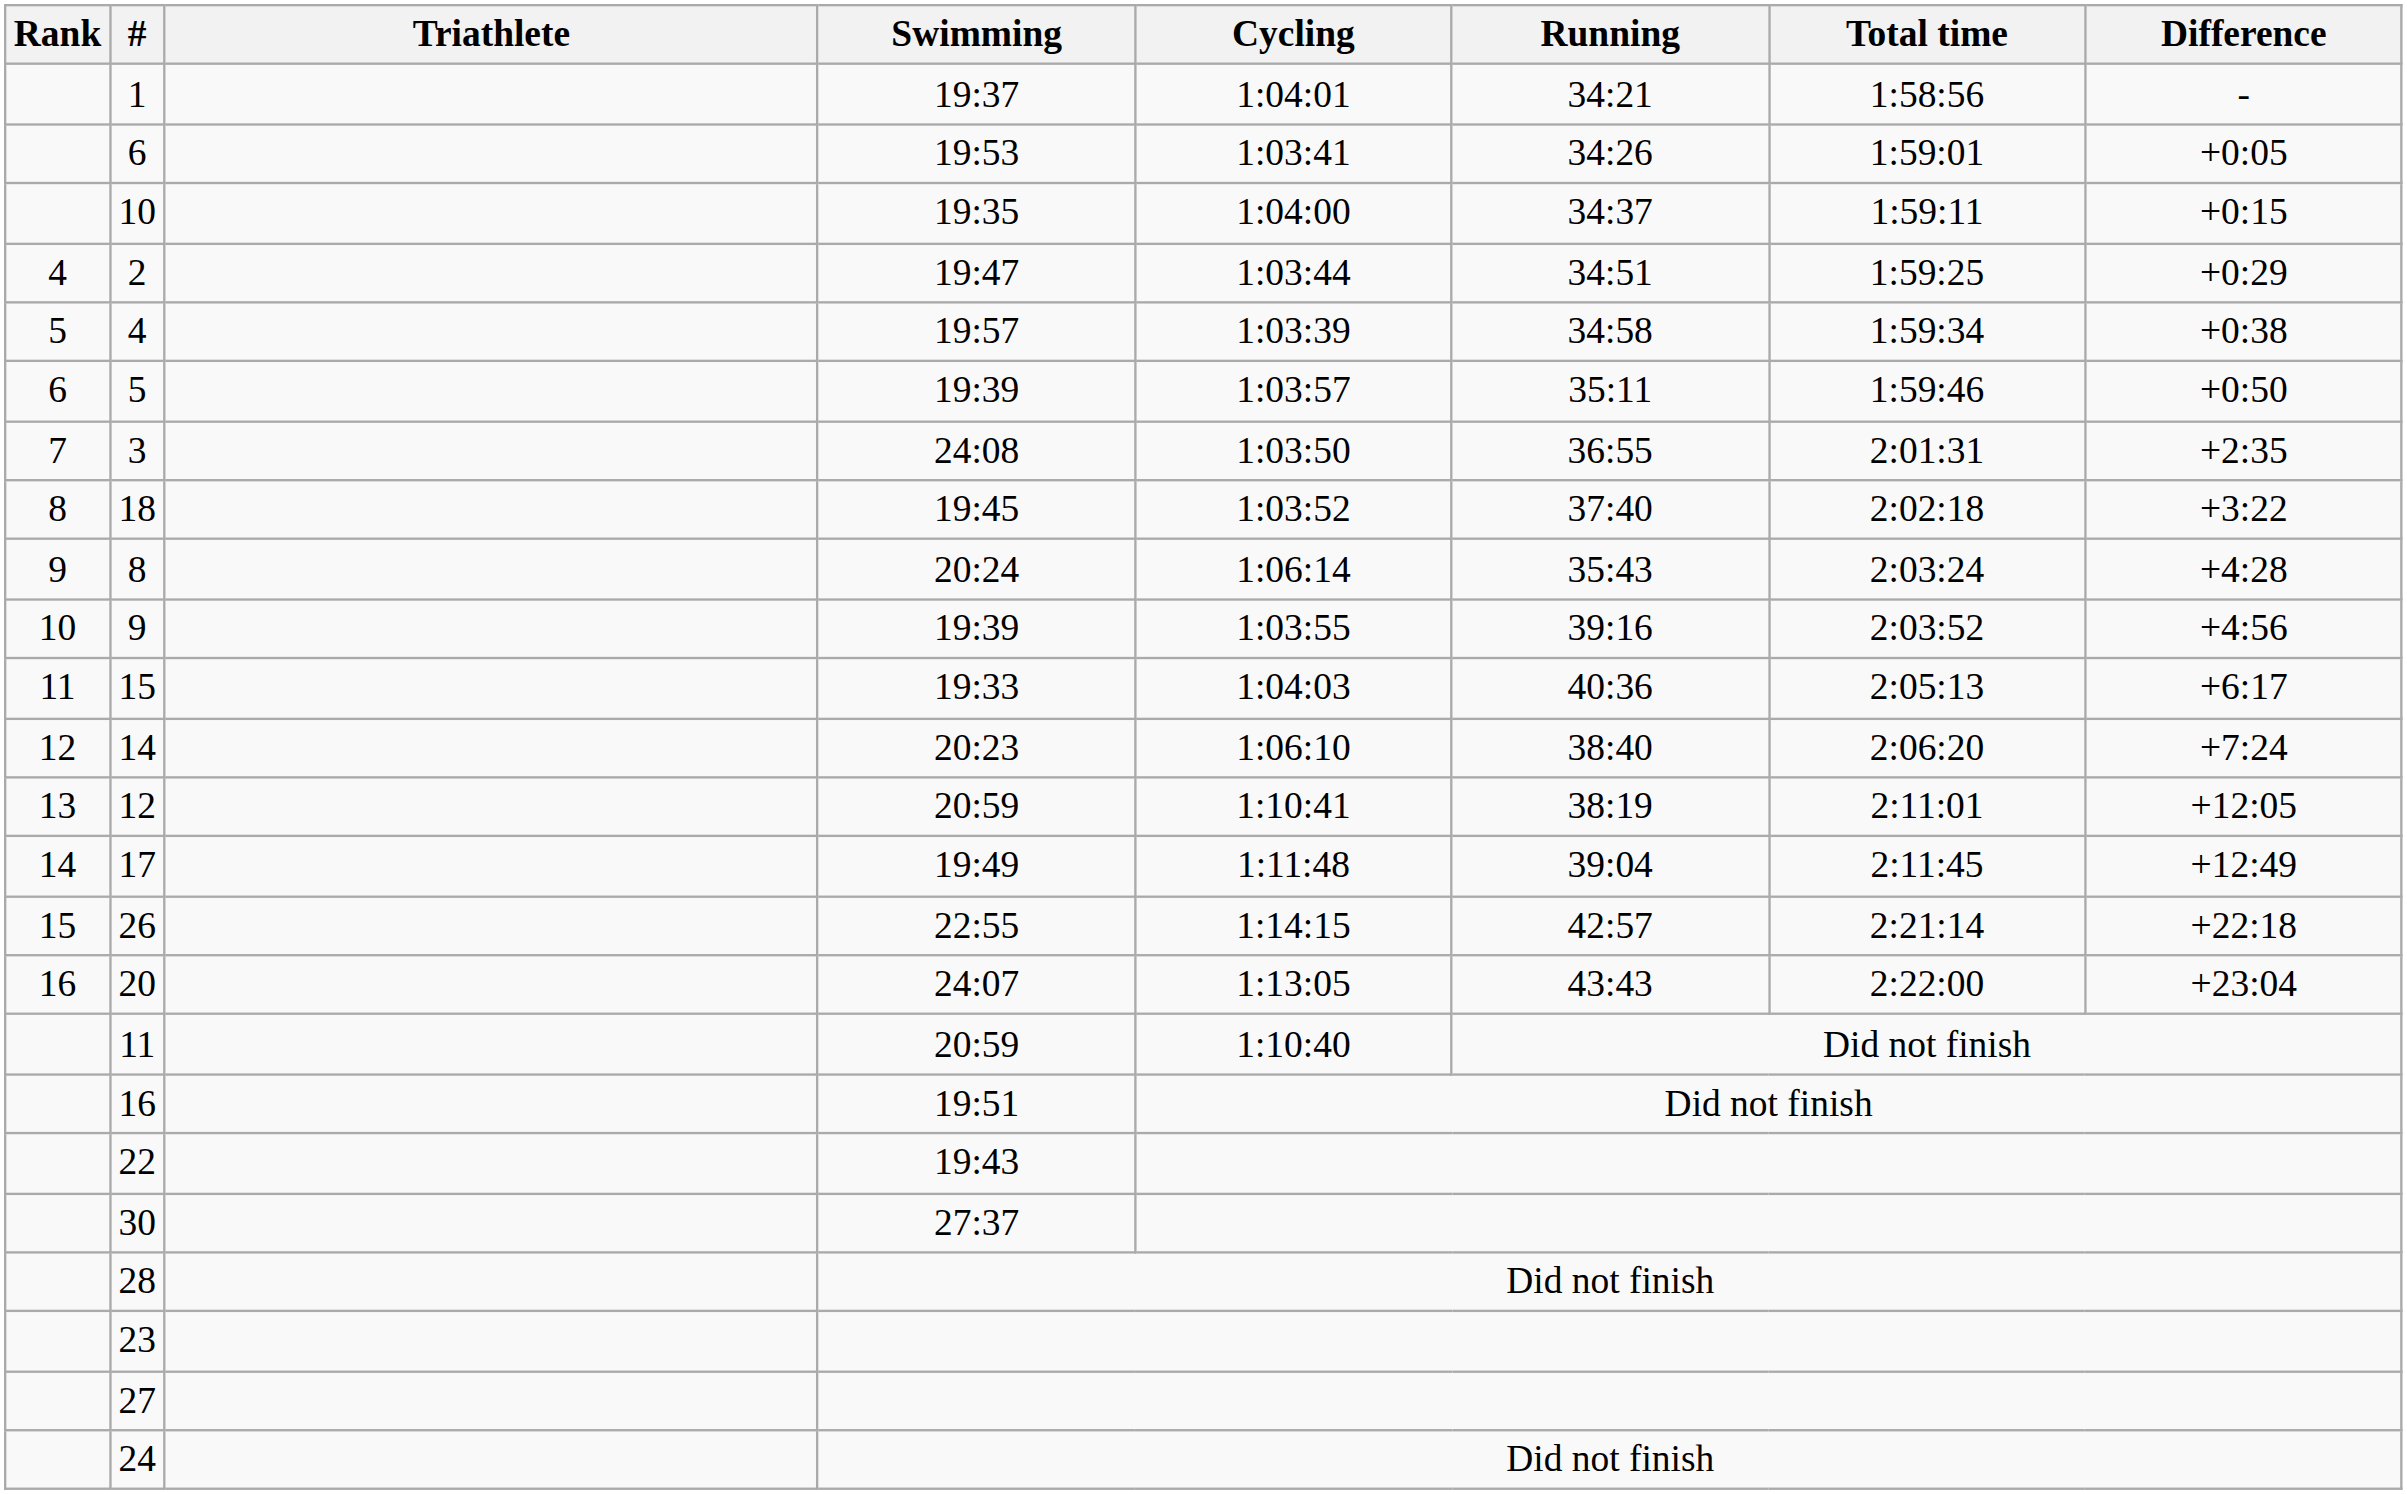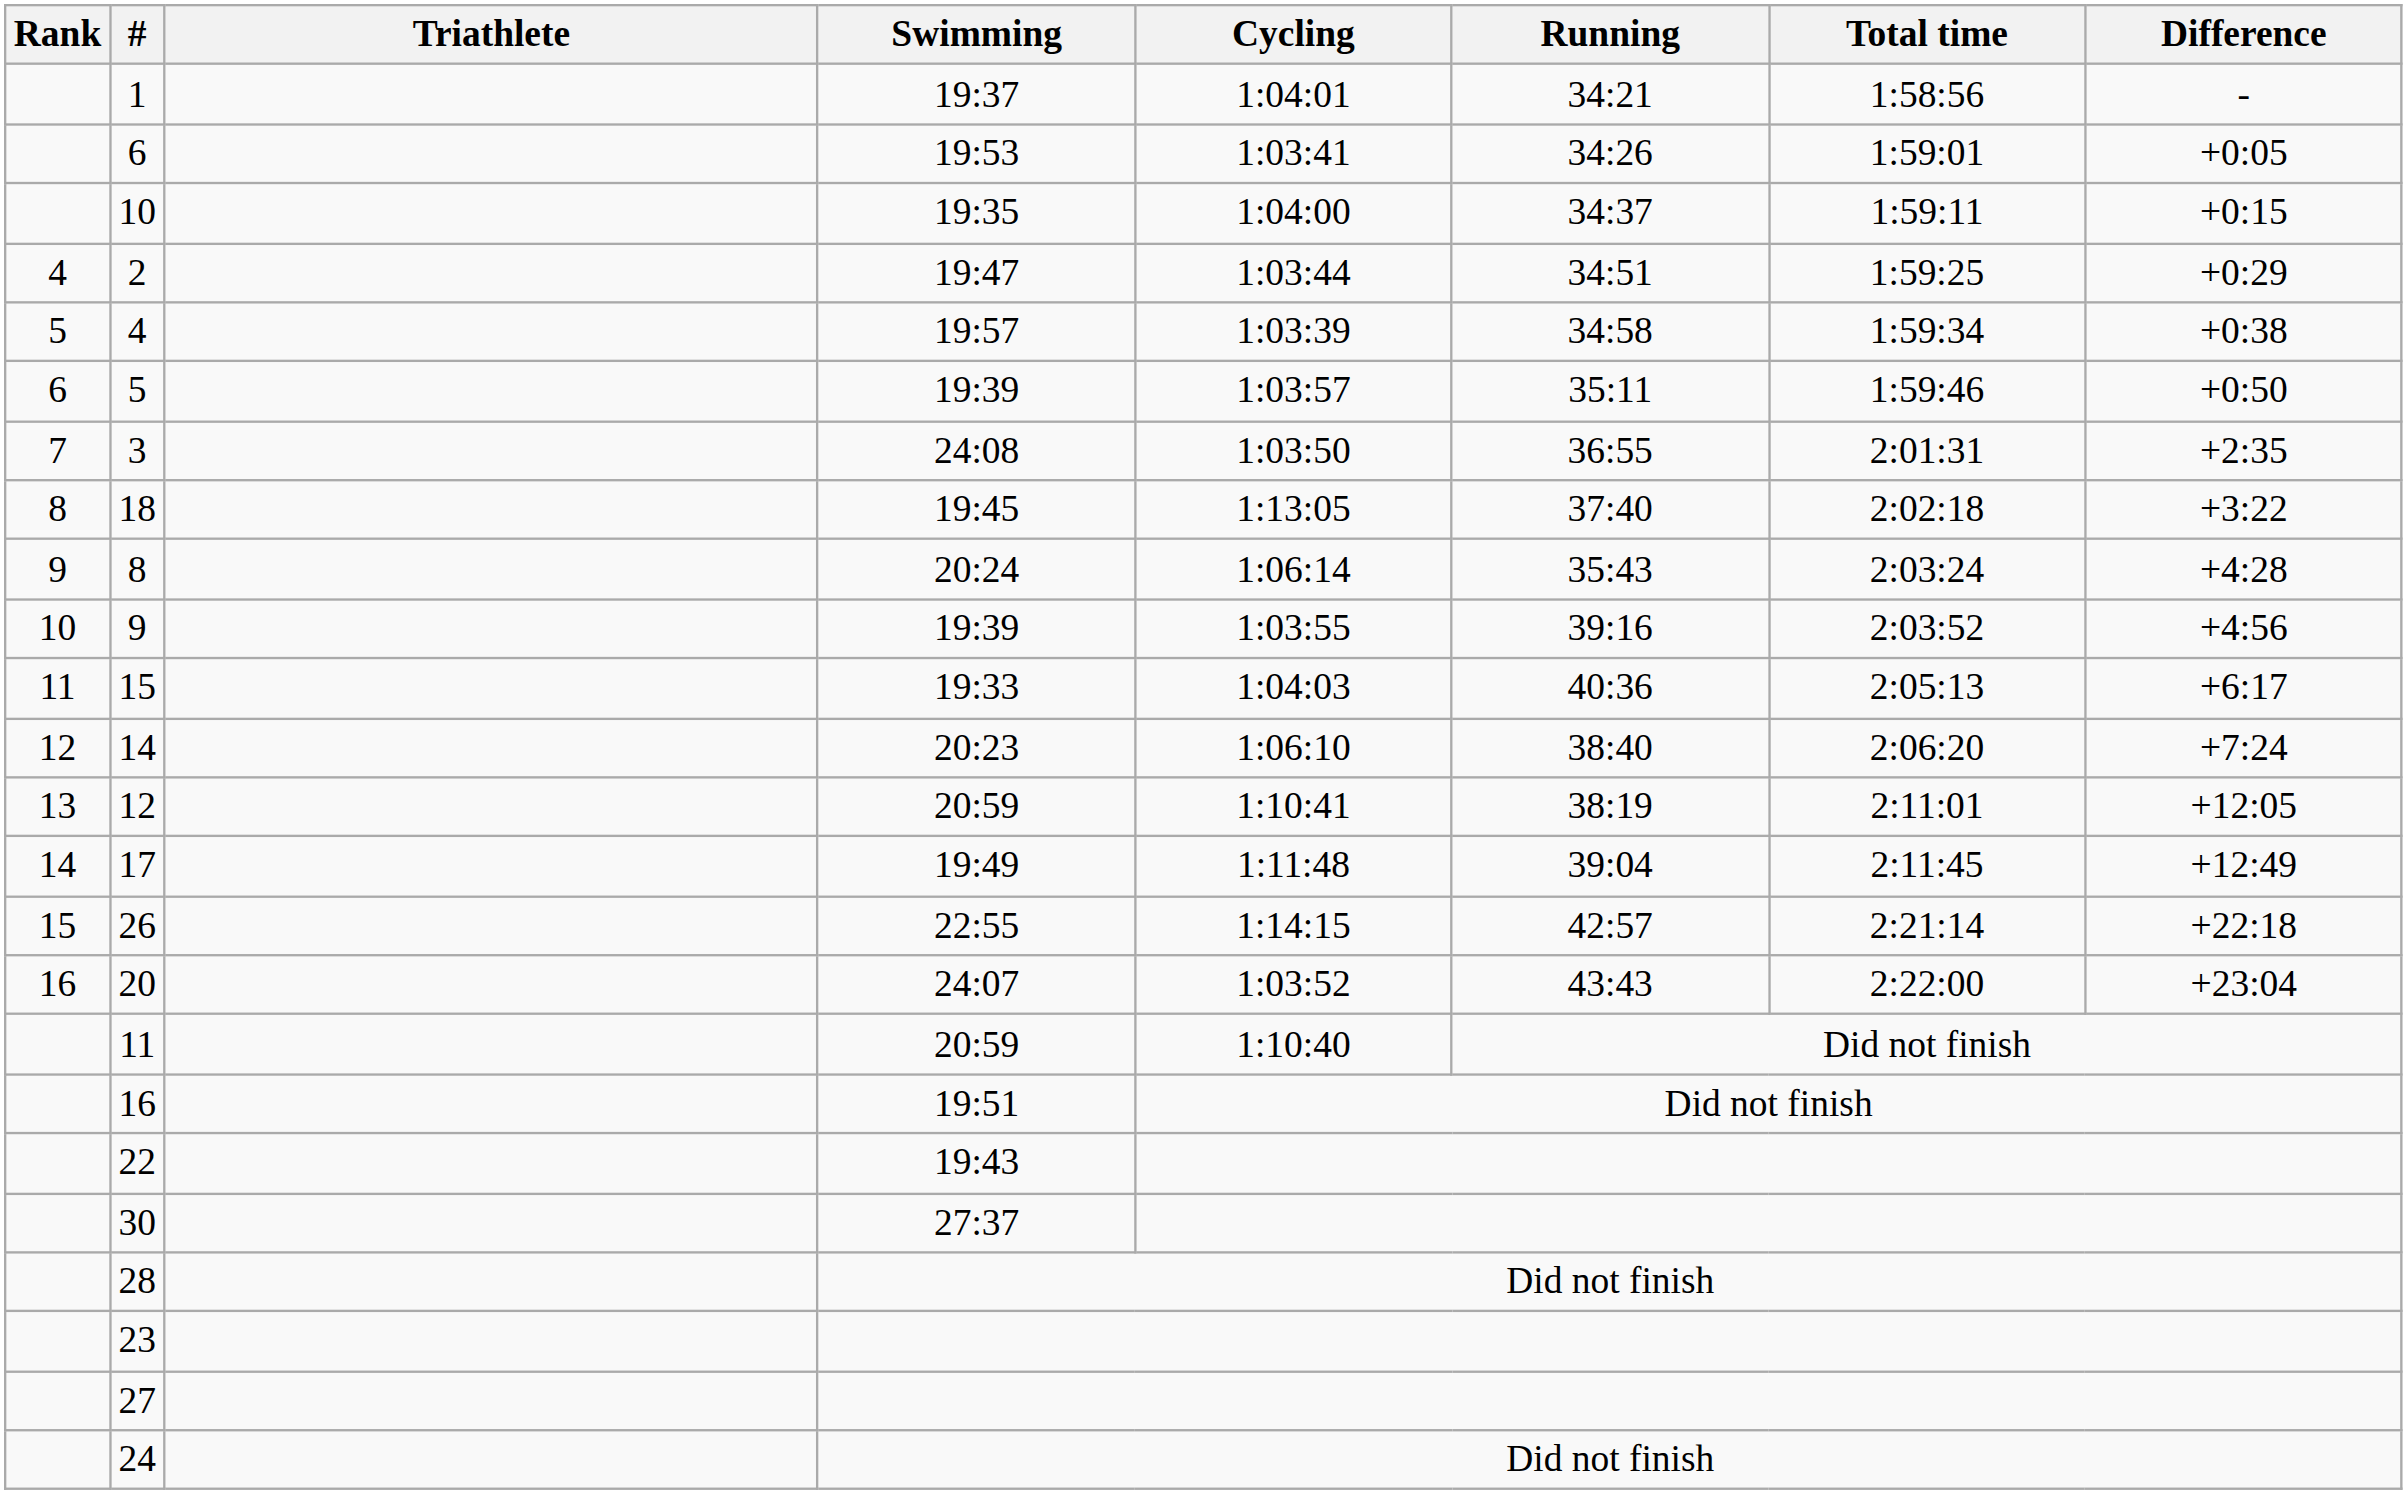(1293, 509) 1:03:52 -> (1293, 509) 1:13:05
(1293, 984) 1:13:05 -> (1293, 984) 1:03:52
